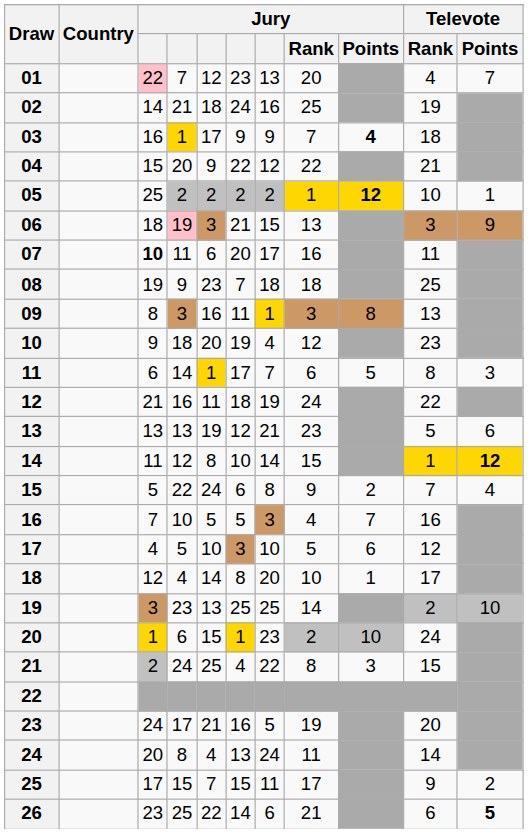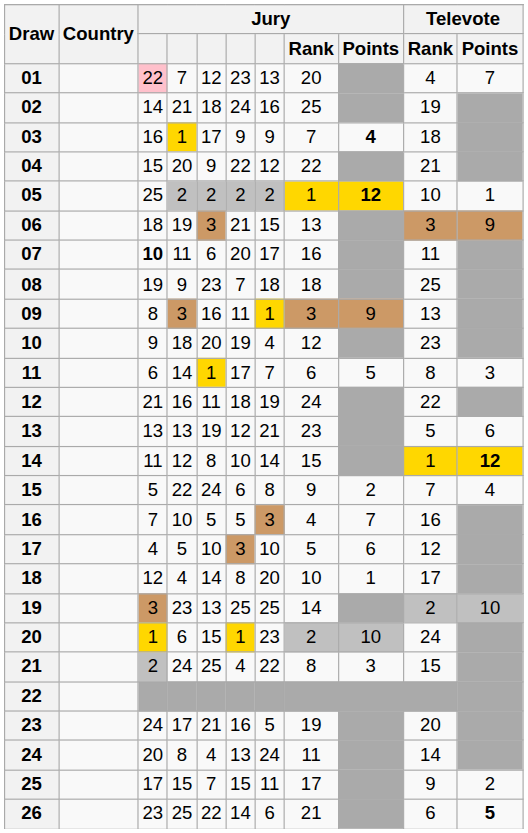(182, 225) pink background -> (182, 225) no background
(371, 313) 8 -> (371, 313) 9
